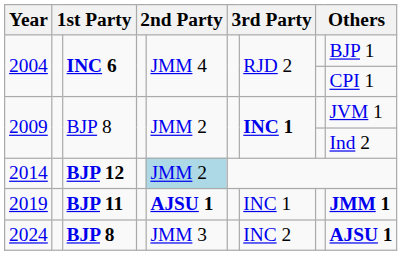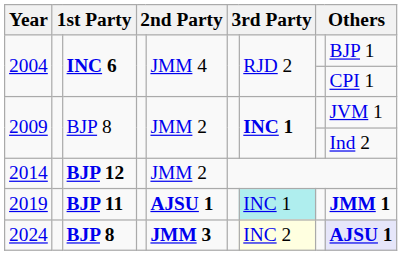(179, 173) lightblue background -> (179, 173) no background
(267, 204) no background -> (267, 204) paleturquoise background
(179, 234) normal -> (181, 234) bold
(267, 234) no background -> (267, 234) lightyellow background
(361, 234) no background -> (361, 234) lavender background
